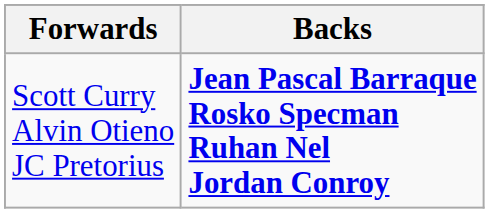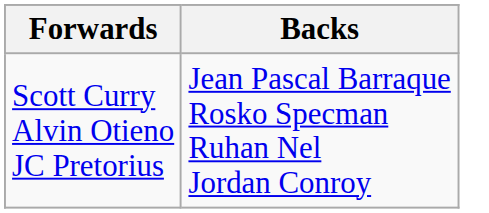(333, 130) bold -> (320, 130) normal
